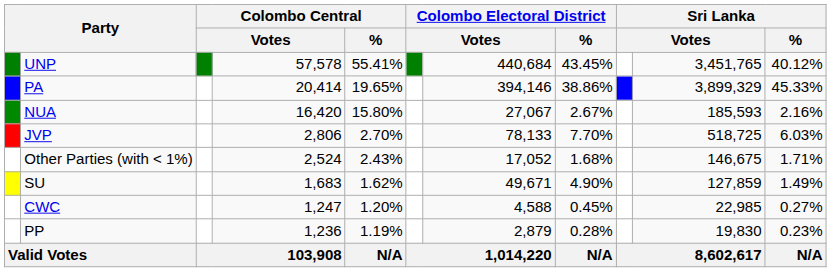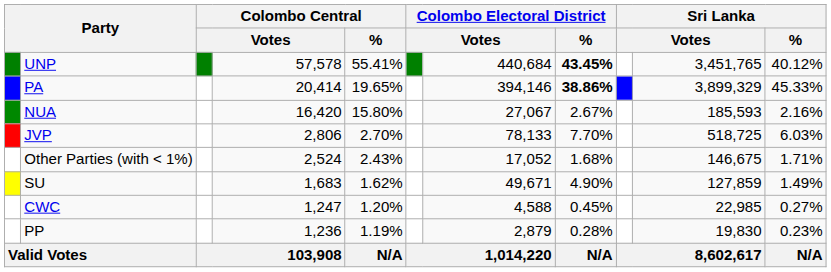(587, 64) normal -> (587, 64) bold
(587, 87) normal -> (587, 87) bold
